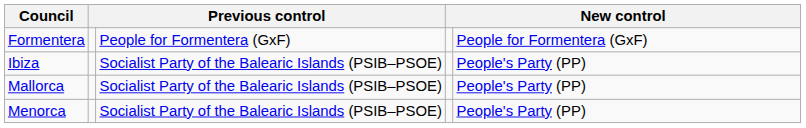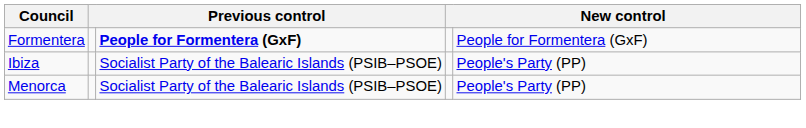(195, 39) normal -> (200, 39) bold
- row: (36, 87)
